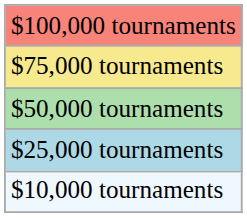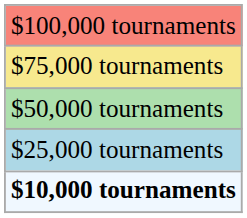(117, 190) normal -> (123, 190) bold
